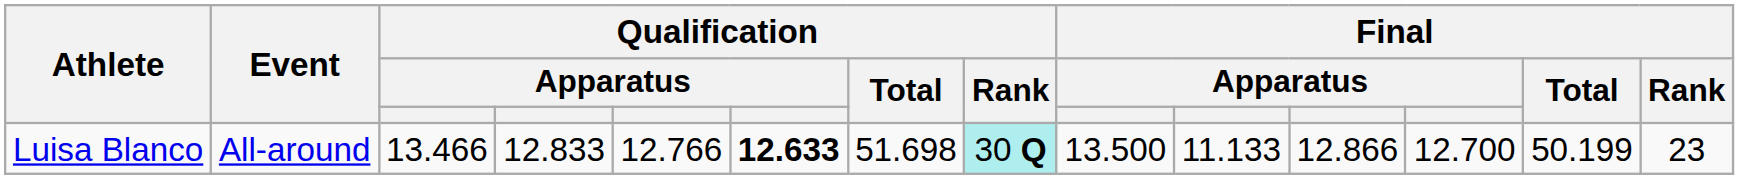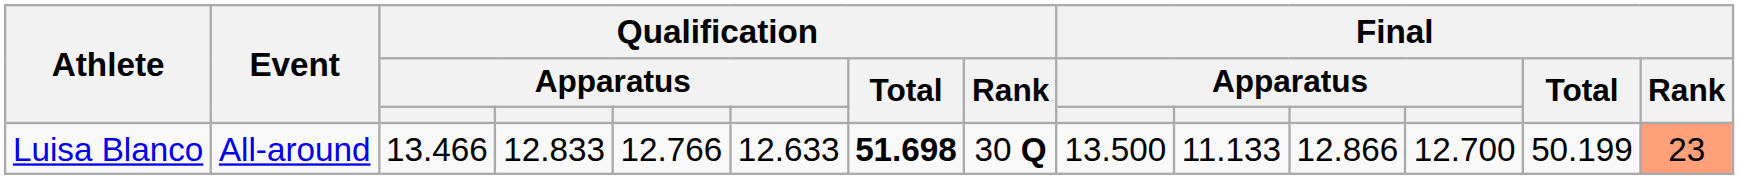(789, 149) bold -> (789, 149) normal
(906, 149) normal -> (906, 149) bold
(1011, 149) paleturquoise background -> (1011, 149) no background
(1687, 149) no background -> (1687, 149) lightsalmon background
